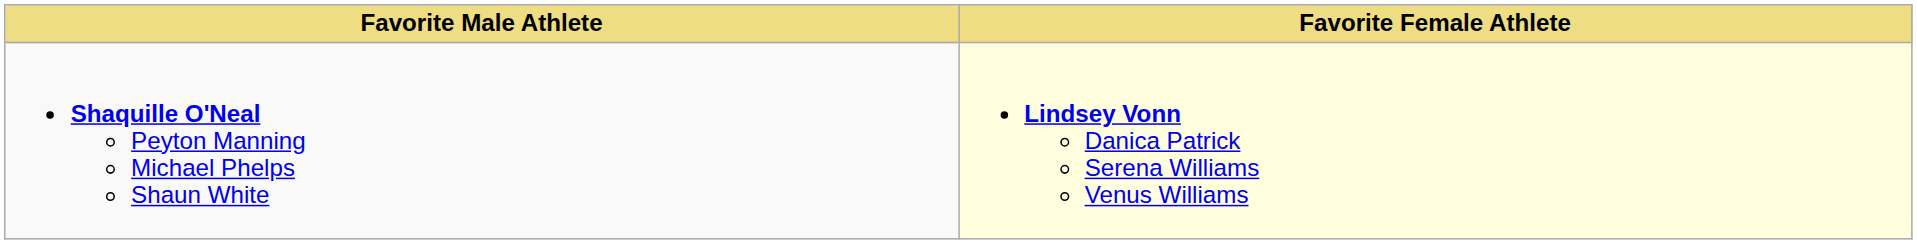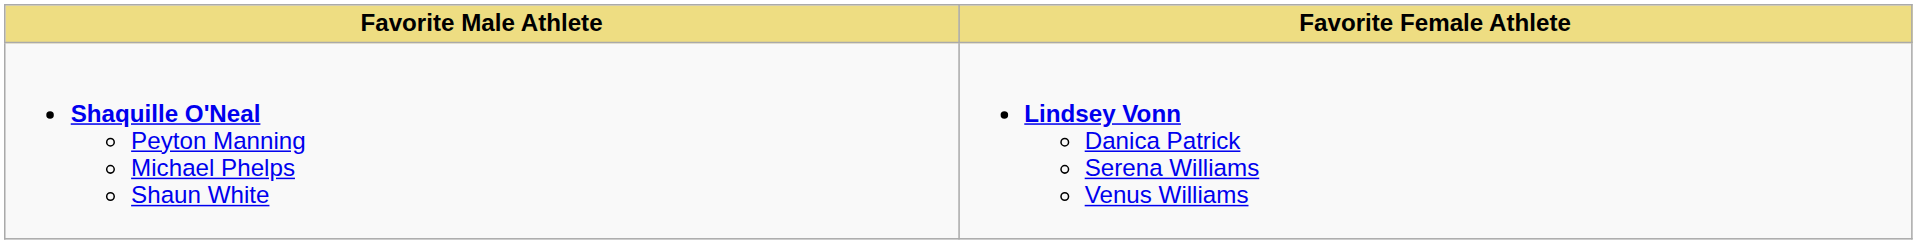(1435, 154) lightyellow background -> (1435, 154) no background
